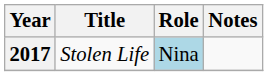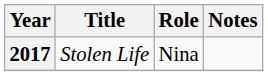(179, 53) lightblue background -> (179, 53) no background
